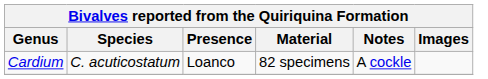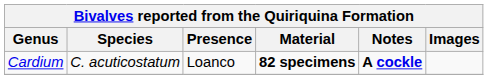(304, 62) normal -> (307, 62) bold
(384, 62) normal -> (392, 62) bold
